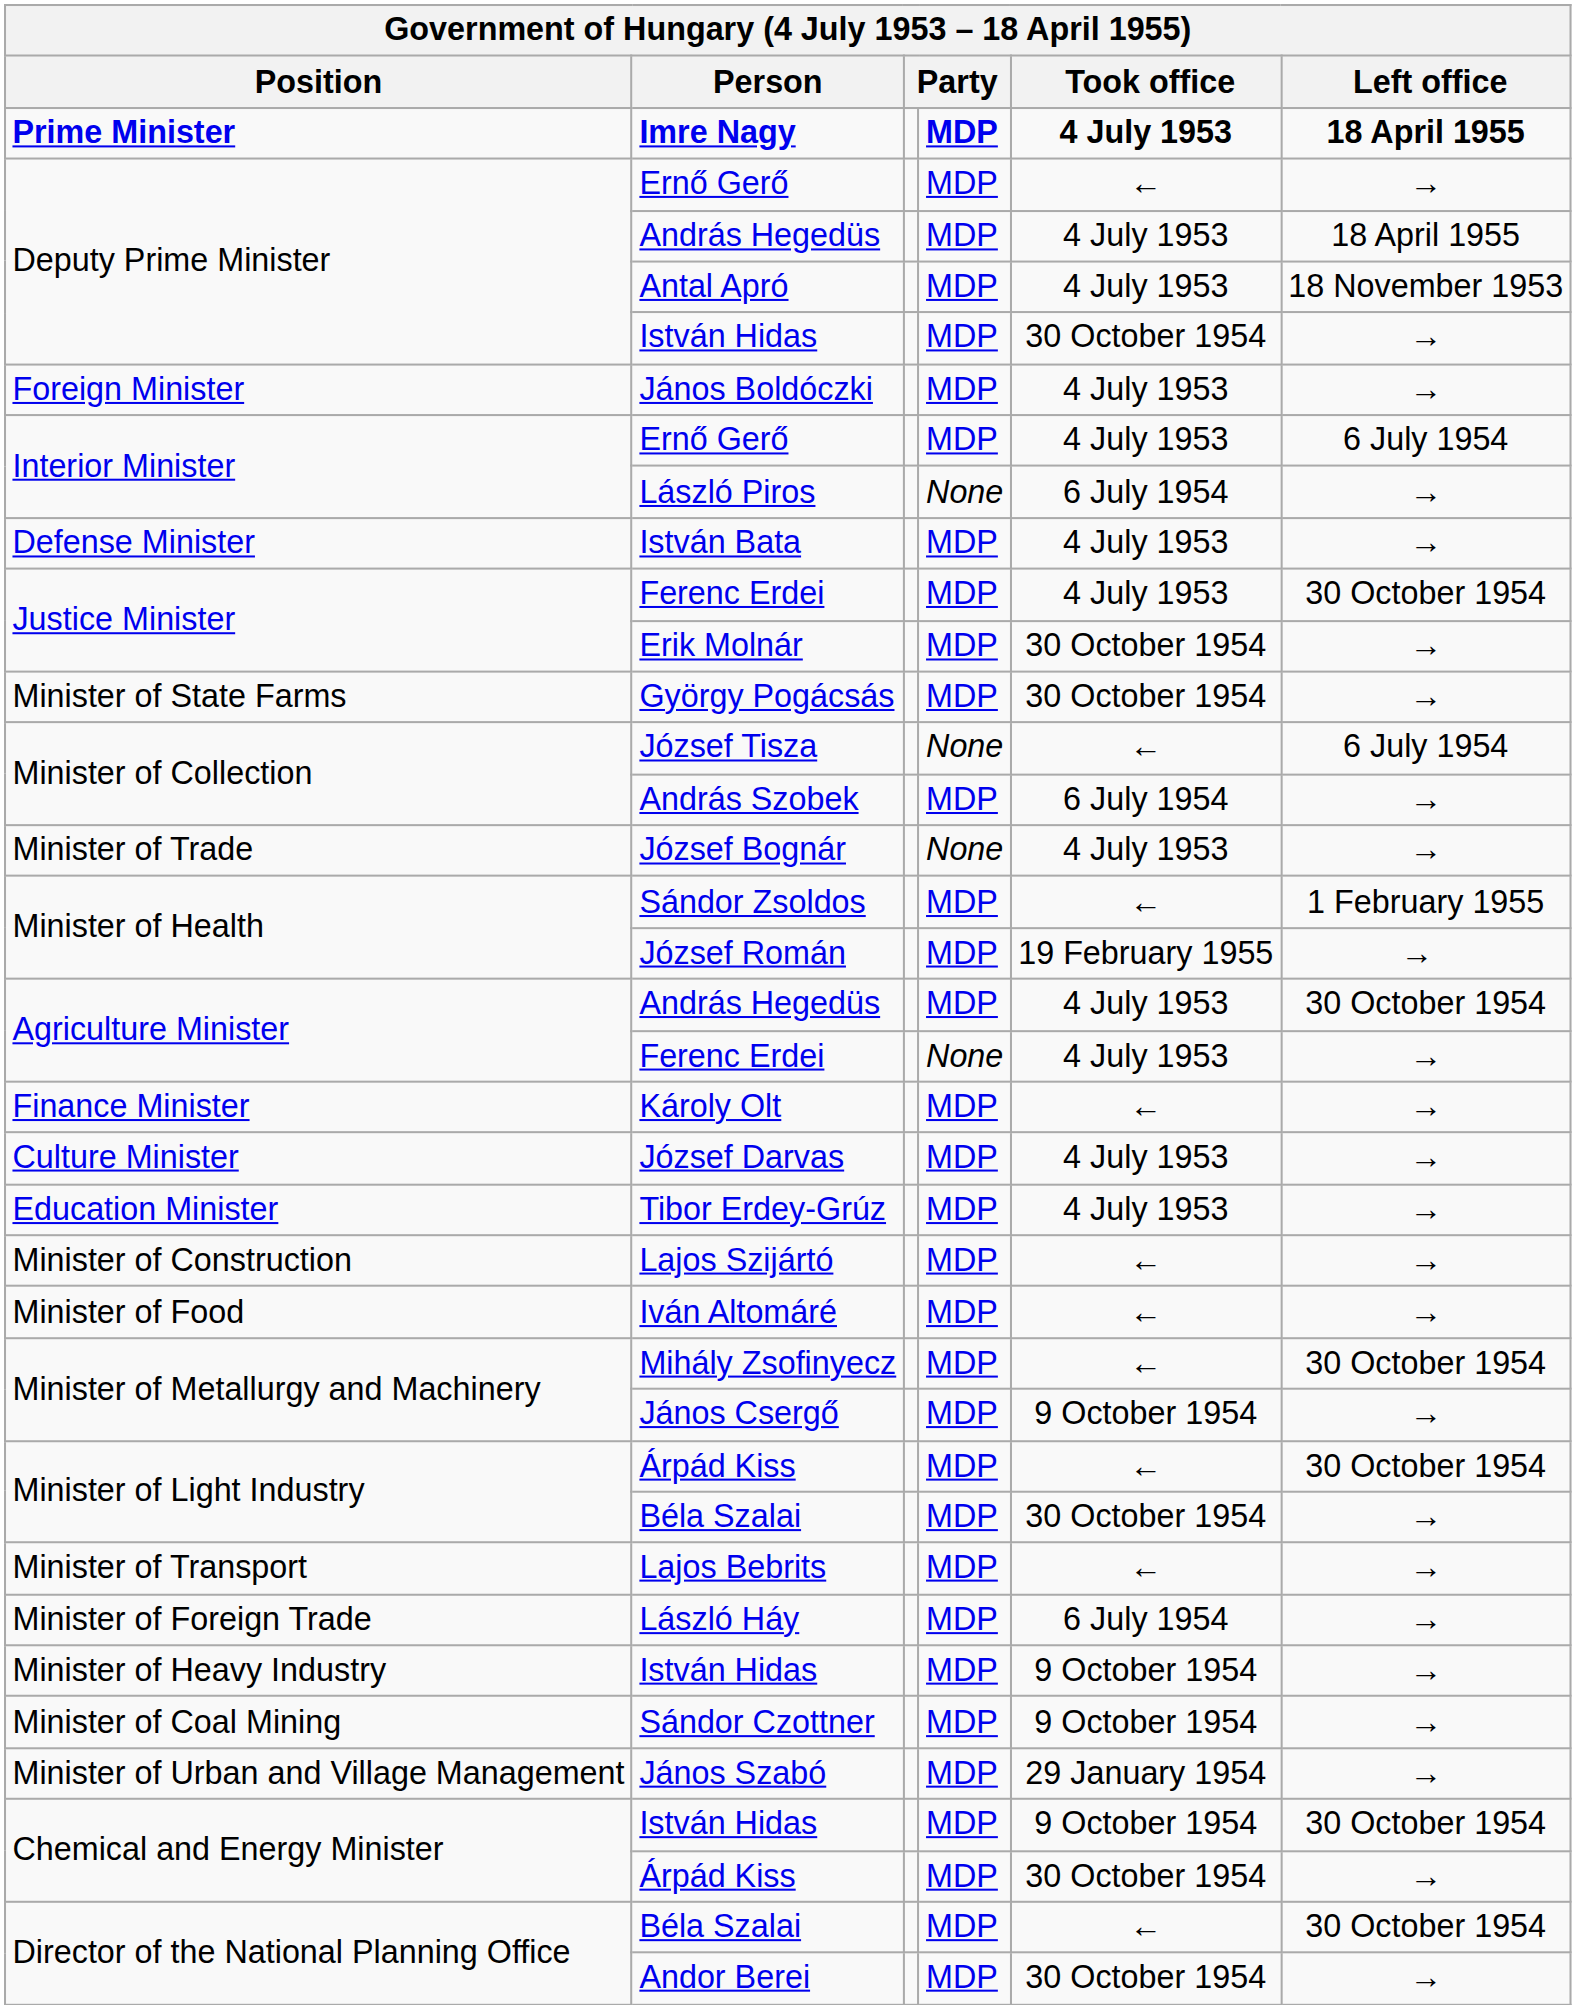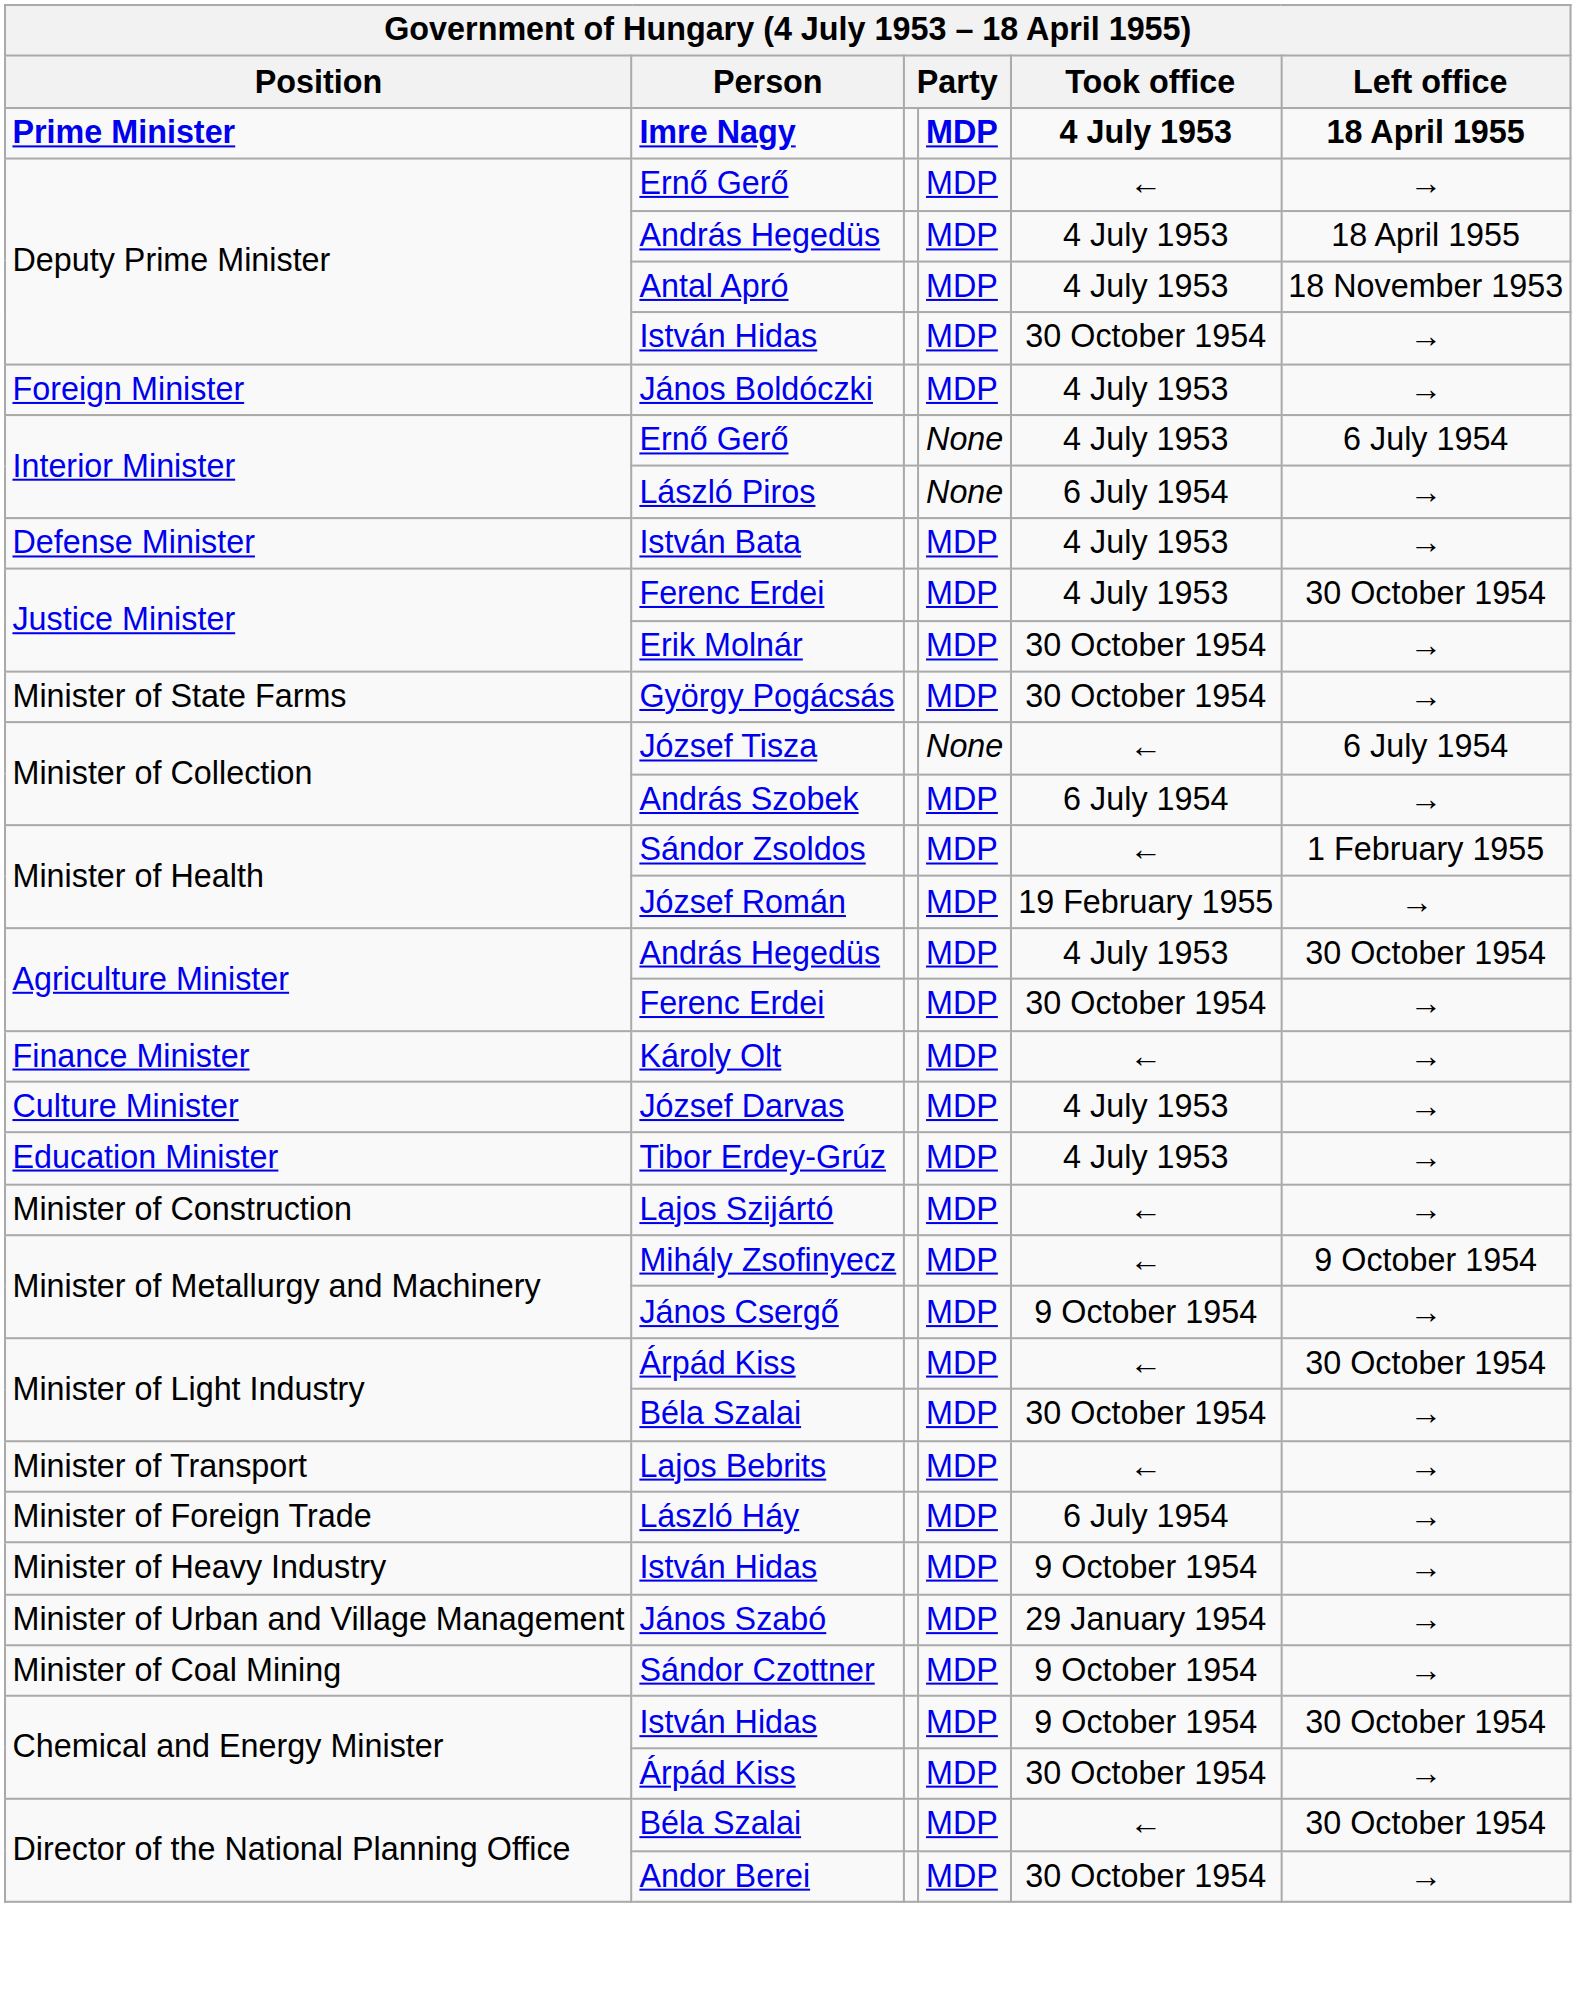(962, 440) MDP -> (965, 440) None
- row: (133, 850)
(965, 1055) None -> (962, 1004) MDP
(1146, 1055) 4 July 1953 -> (1146, 1004) 30 October 1954
- row: (128, 1311)
(1426, 1362) 30 October 1954 -> (1426, 1260) 9 October 1954
rows swapped: (177, 1721) <-> (318, 1772)
